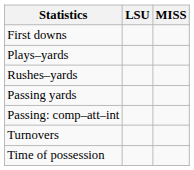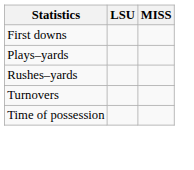- row: (42, 95)
- row: (63, 115)
